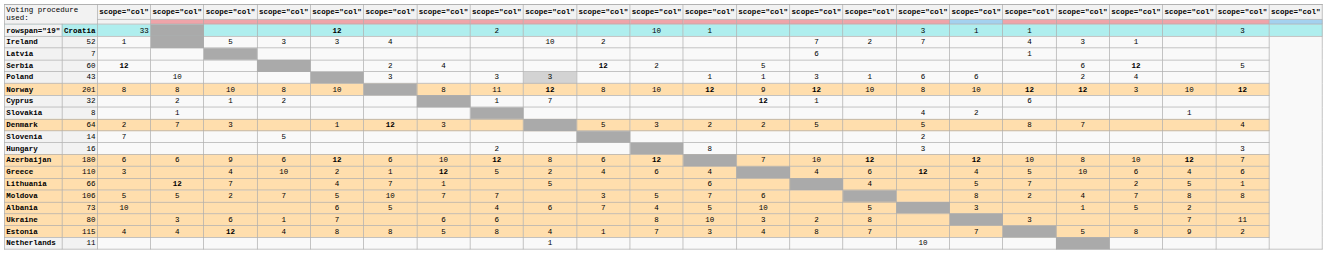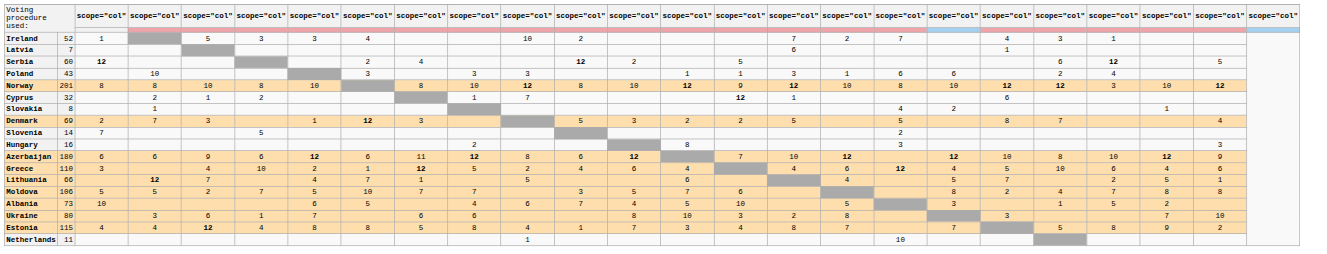- row: (33, 30)
(550, 78) lightgrey background -> (528, 74) no background
(497, 89) 11 -> (474, 86) 10
(91, 125) 64 -> (68, 121) 69
(444, 160) 10 -> (421, 157) 11
(1243, 160) 7 -> (1220, 157) 9
(1243, 220) 11 -> (1220, 216) 10
